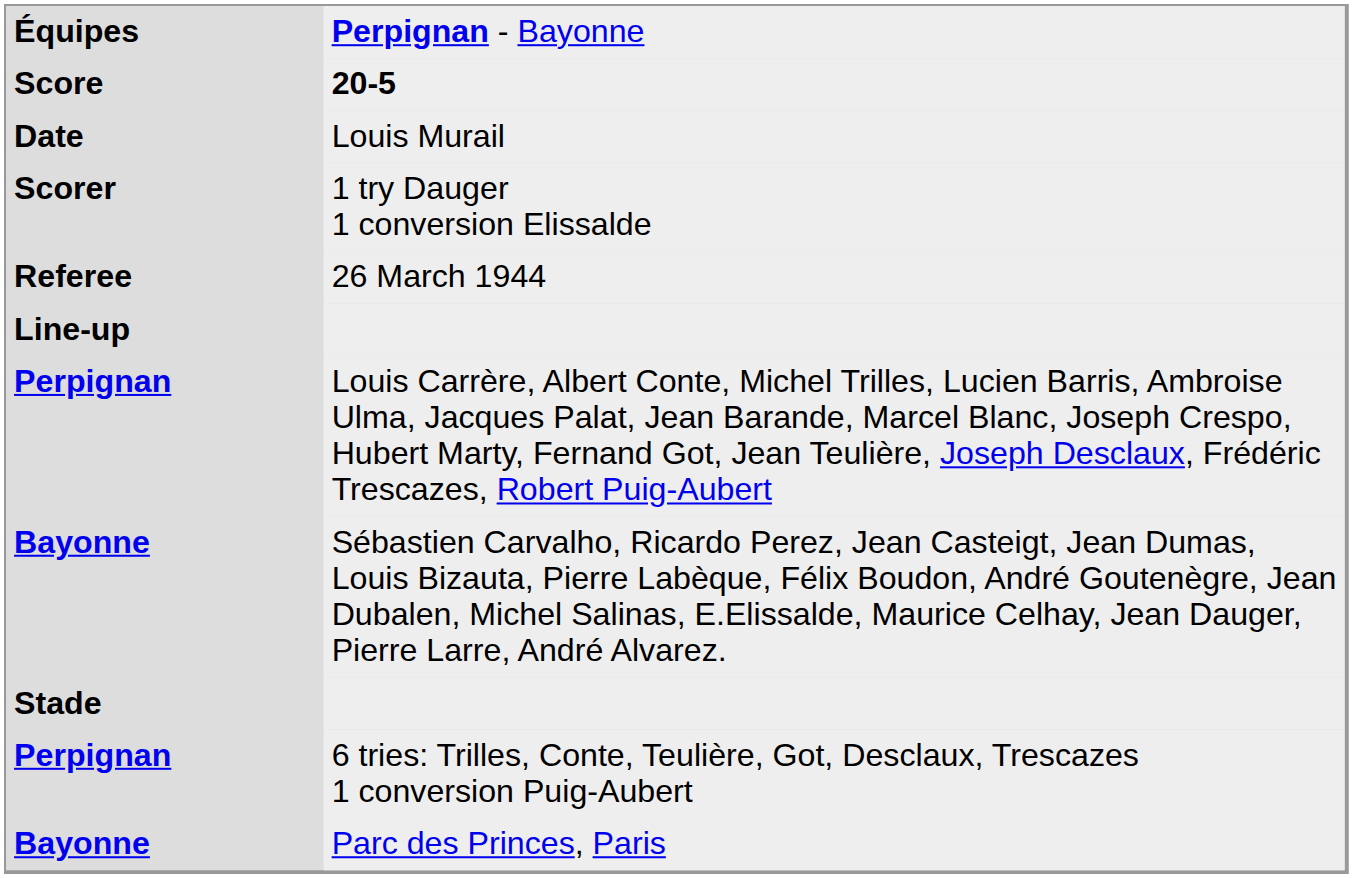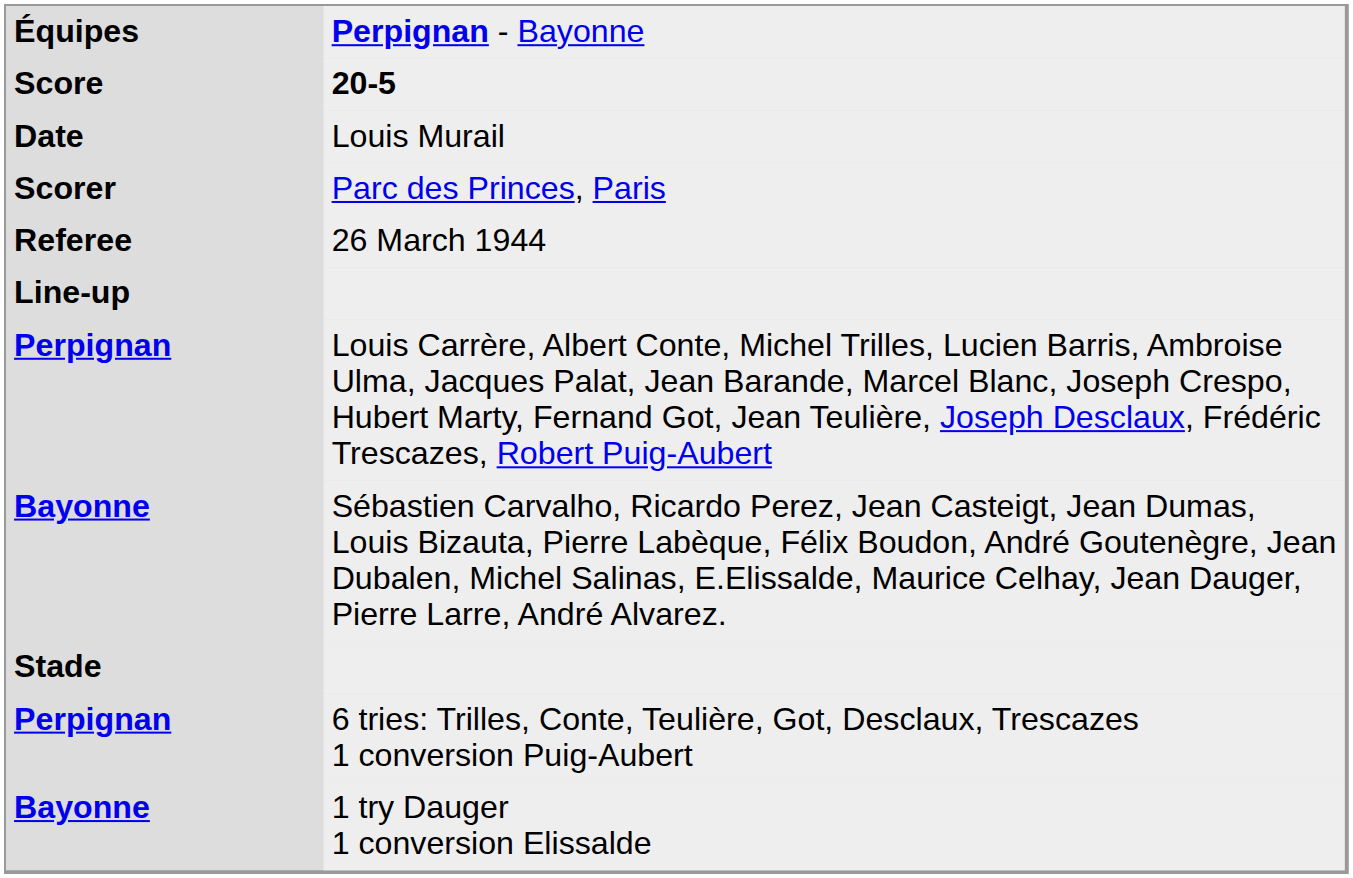(492, 206) 1 try Dauger 1 conversion Elissalde -> (499, 188) Parc des Princes, Paris
(499, 843) Parc des Princes, Paris -> (492, 825) 1 try Dauger 1 conversion Elissalde
